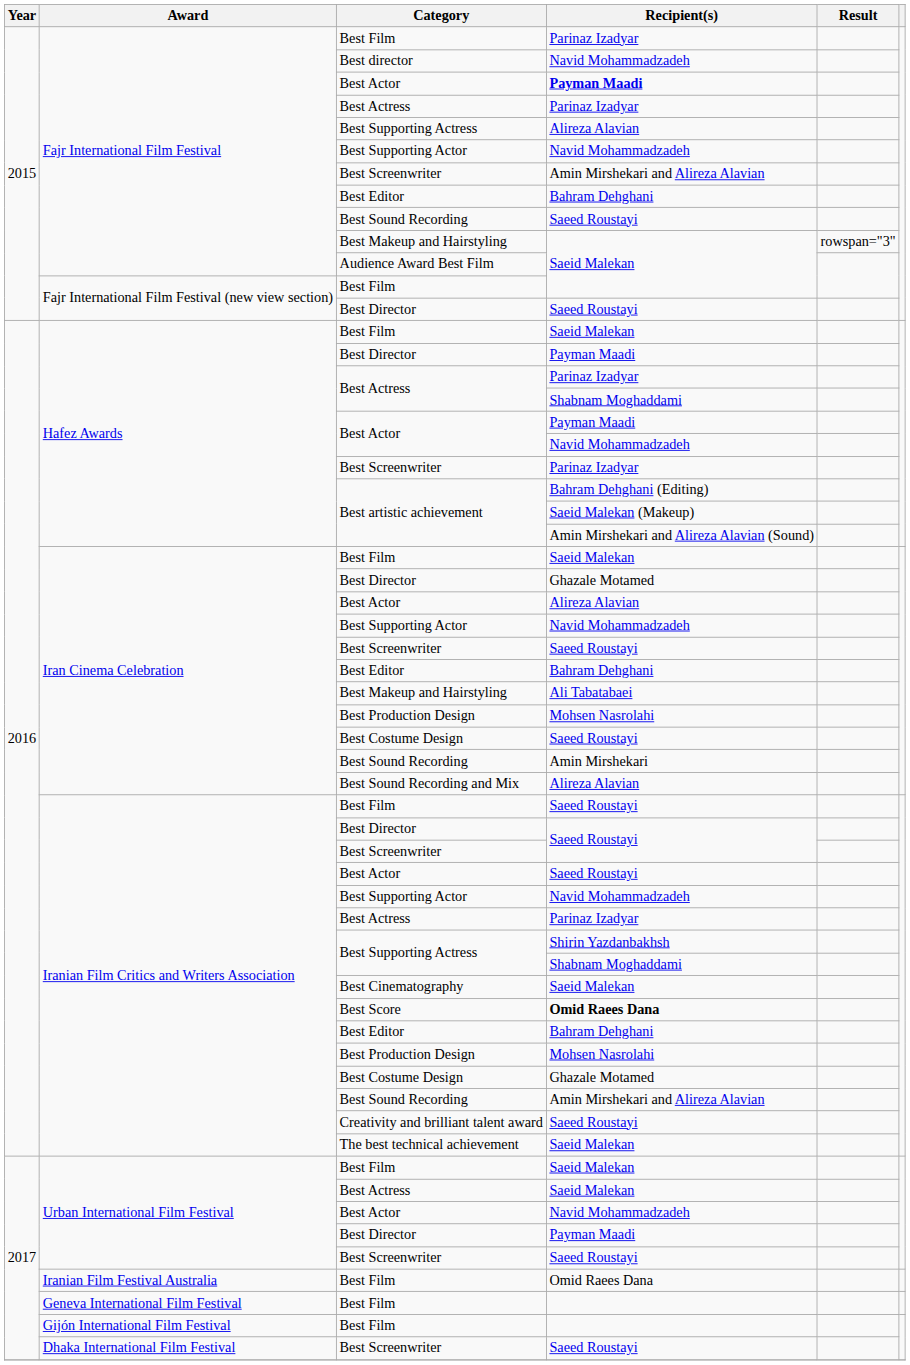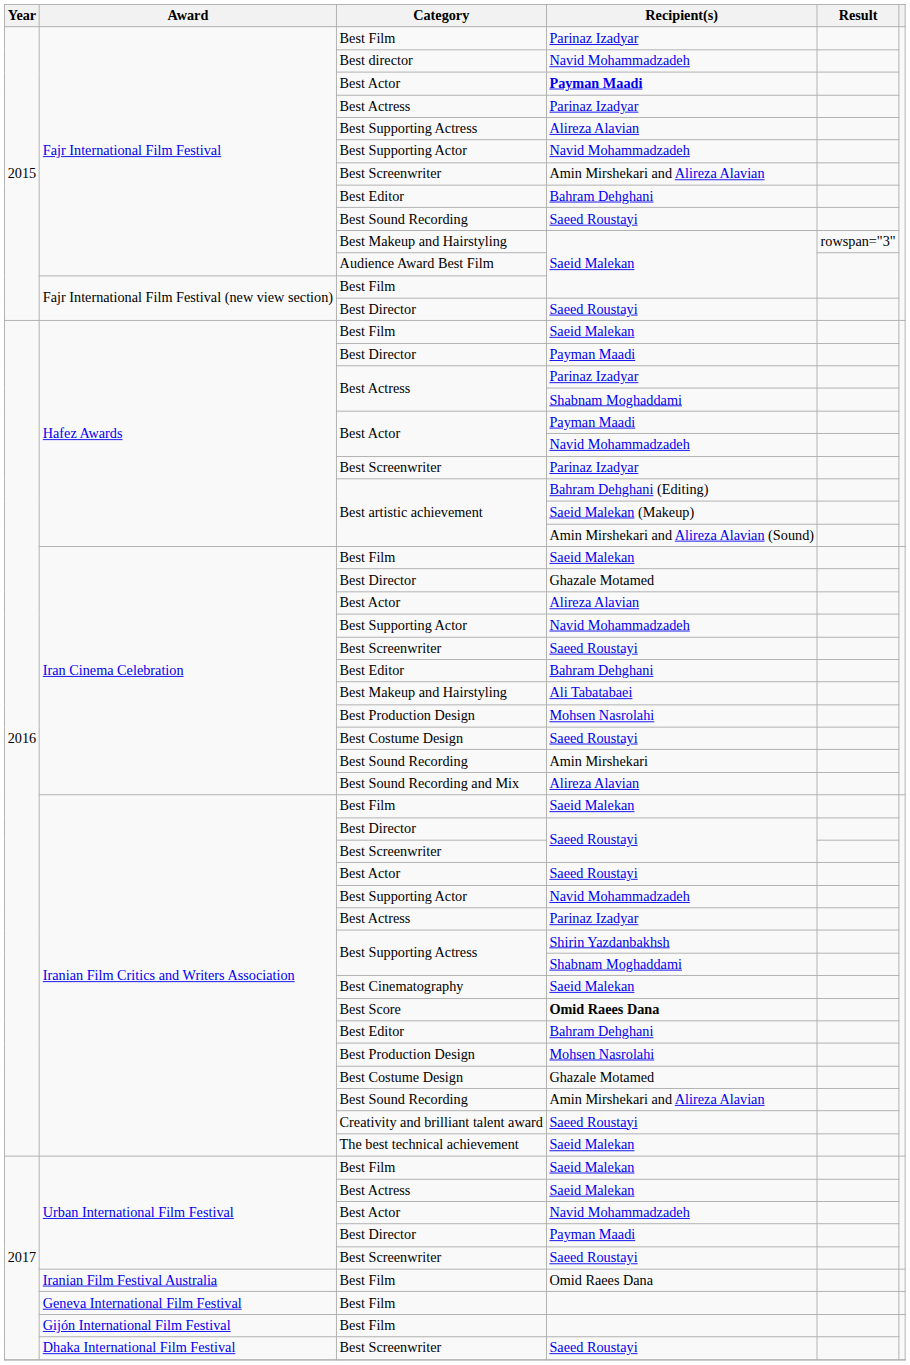(594, 806) Saeed Roustayi -> (592, 806) Saeid Malekan
